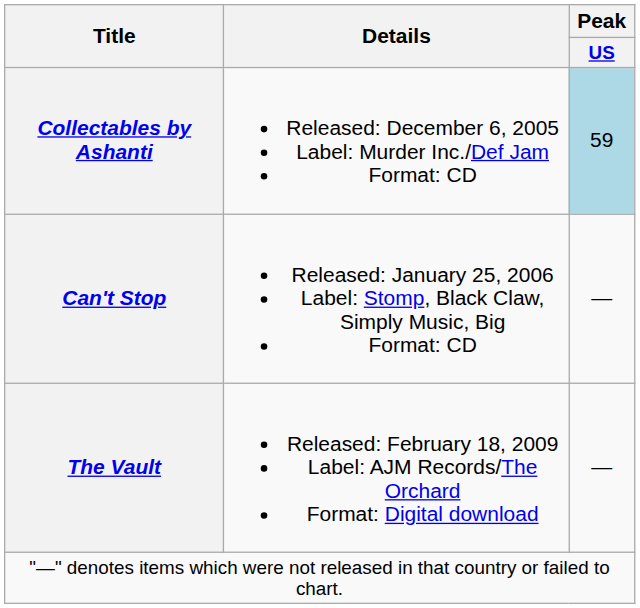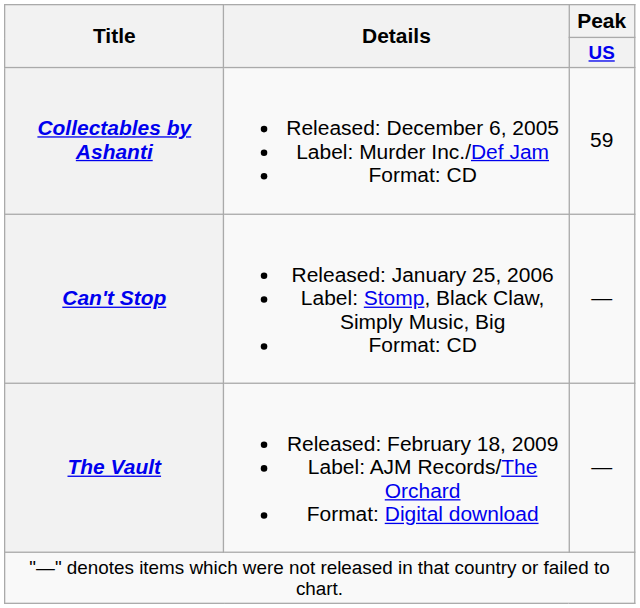(602, 140) lightblue background -> (602, 140) no background
